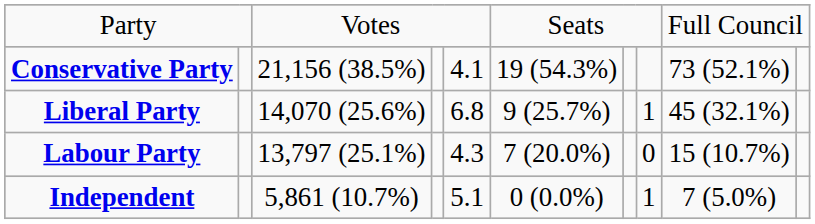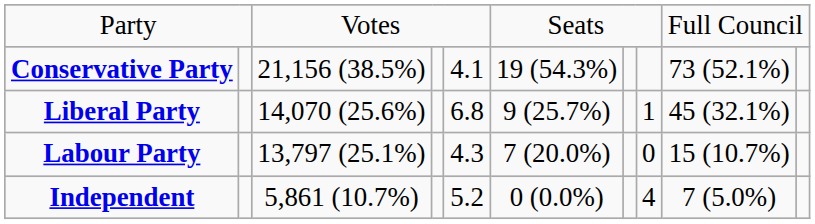(467, 196) 5.1 -> (467, 196) 5.2
(649, 196) 1 -> (649, 196) 4
